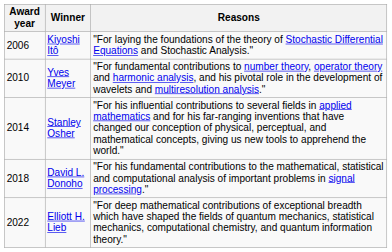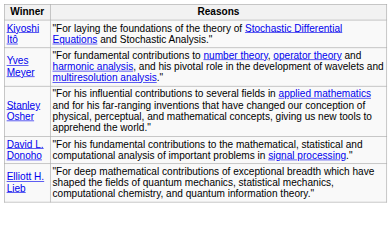- column: (25, 18)
